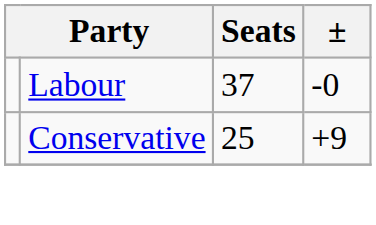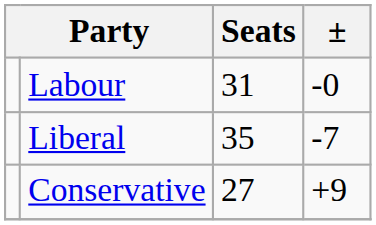(238, 84) 37 -> (238, 84) 31
+ row: (77, 137)
(238, 137) 25 -> (238, 191) 27
